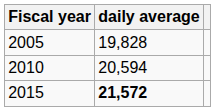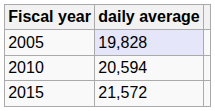(123, 42) no background -> (123, 42) lavender background
(123, 93) bold -> (123, 93) normal
